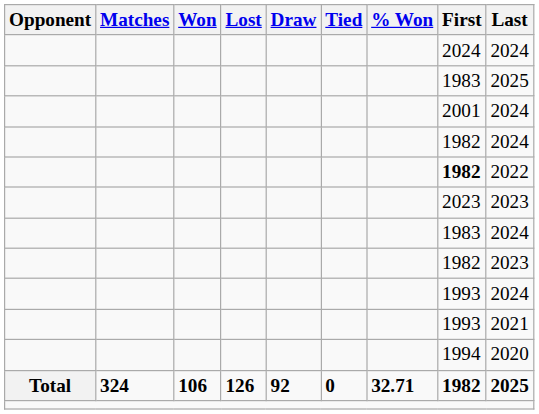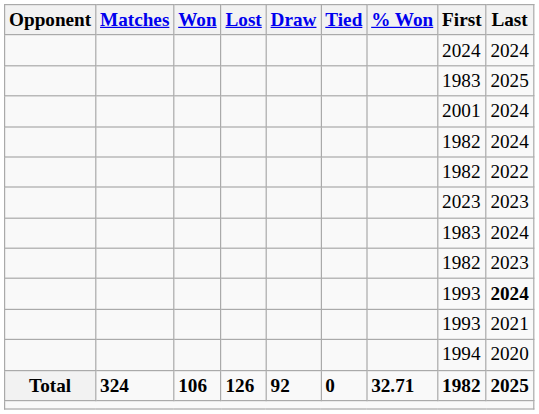(461, 171) bold -> (461, 171) normal
(510, 293) normal -> (510, 293) bold
